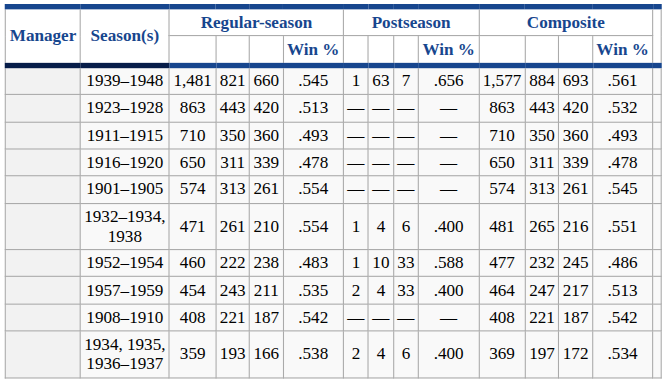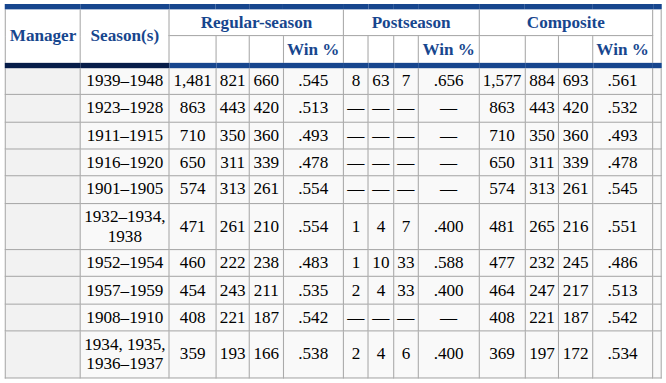(356, 80) 1 -> (356, 80) 8
(406, 226) 6 -> (406, 226) 7
